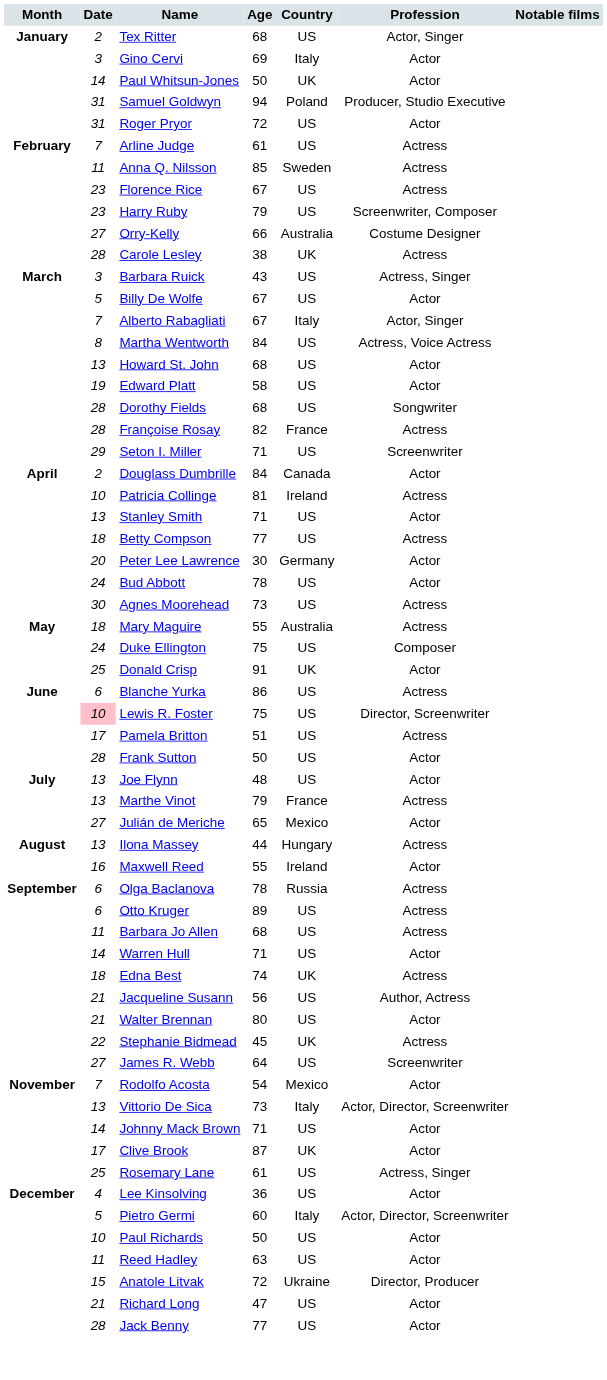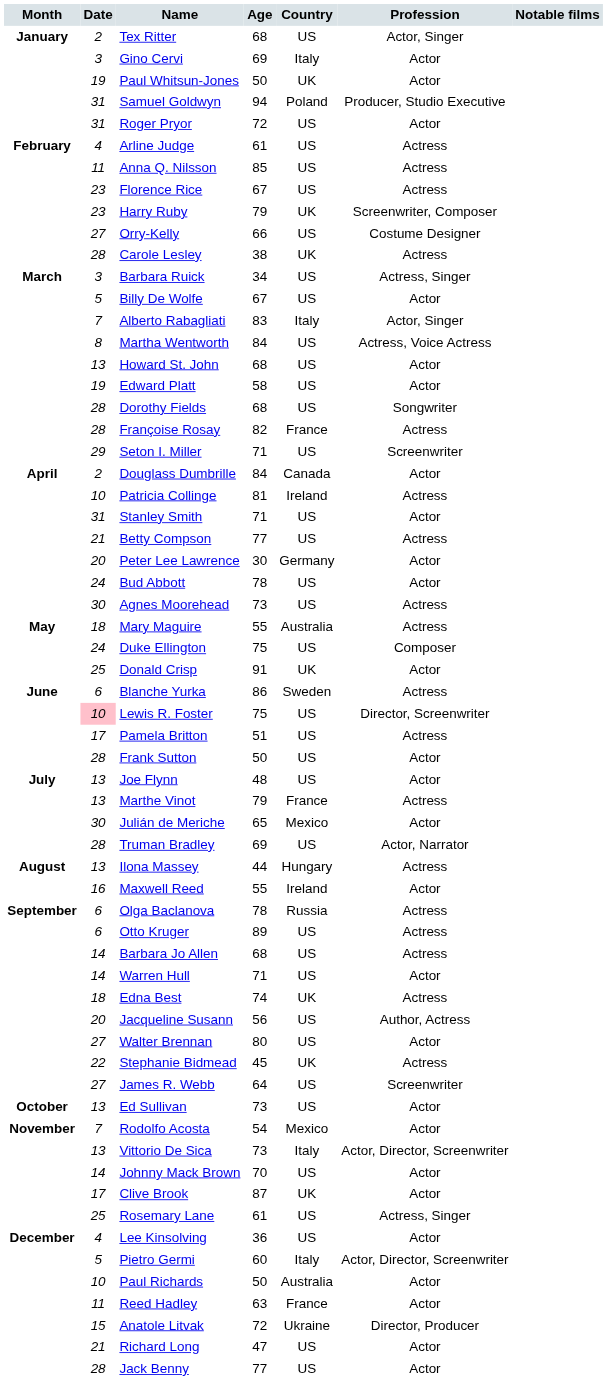(98, 80) 14 -> (98, 80) 19
(98, 146) 7 -> (98, 146) 4
(307, 167) Sweden -> (307, 167) US
(307, 211) US -> (307, 211) UK
(307, 233) Australia -> (307, 233) US
(260, 277) 43 -> (260, 277) 34
(260, 320) 67 -> (260, 320) 83
(98, 517) 13 -> (98, 517) 31
(98, 539) 18 -> (98, 539) 21
(307, 692) US -> (307, 692) Sweden
(98, 823) 27 -> (98, 823) 30
+ row: (167, 844)
(98, 932) 11 -> (98, 954) 14
(98, 997) 21 -> (98, 1019) 20
(98, 1019) 21 -> (98, 1041) 27
+ row: (153, 1106)
(260, 1128) 71 -> (260, 1172) 70
(307, 1238) US -> (307, 1281) Australia
(307, 1259) US -> (307, 1303) France
